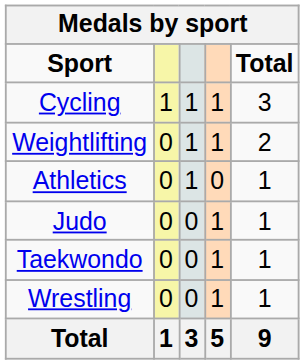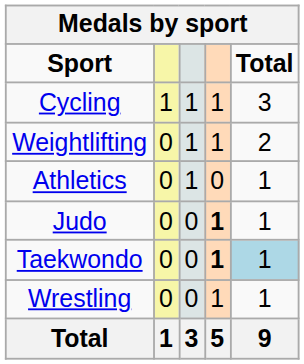(217, 221) normal -> (217, 221) bold
(217, 260) normal -> (217, 260) bold
(265, 260) no background -> (265, 260) lightblue background
